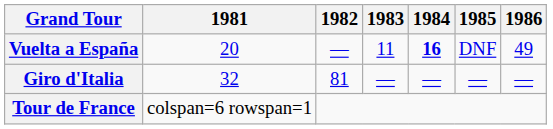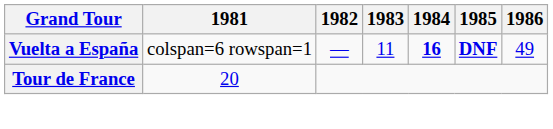(229, 49) 20 -> (229, 49) colspan=6 rowspan=1
(478, 49) normal -> (478, 49) bold
- row: (74, 78)
(229, 108) colspan=6 rowspan=1 -> (229, 78) 20
